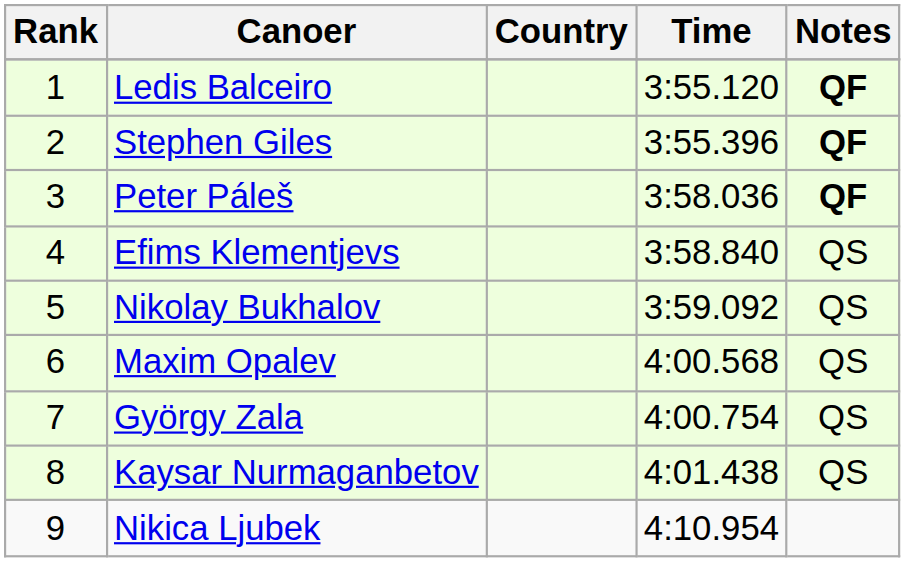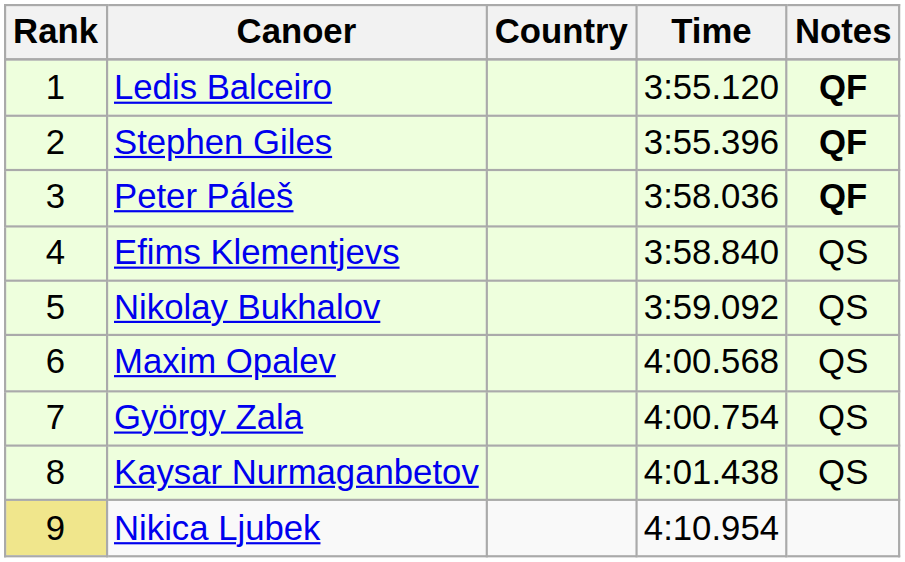(56, 527) no background -> (56, 527) khaki background
